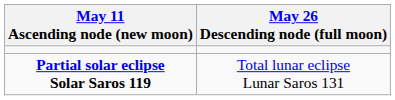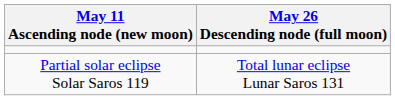(100, 74) bold -> (100, 74) normal
